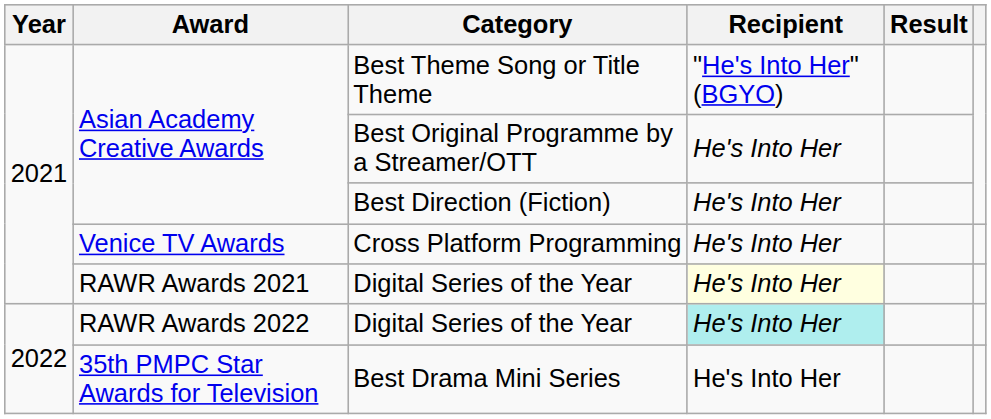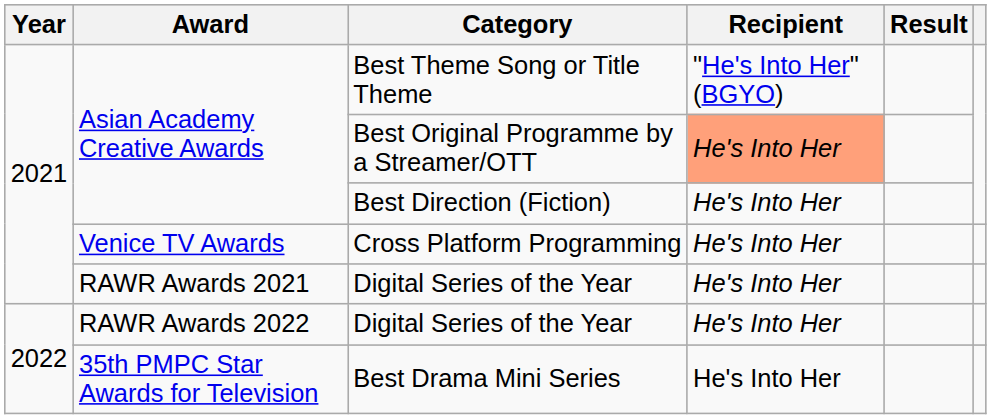(767, 148) no background -> (767, 148) lightsalmon background
(767, 283) lightyellow background -> (767, 283) no background
(767, 323) paleturquoise background -> (767, 323) no background
